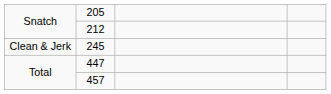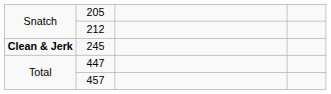(40, 47) normal -> (40, 47) bold
